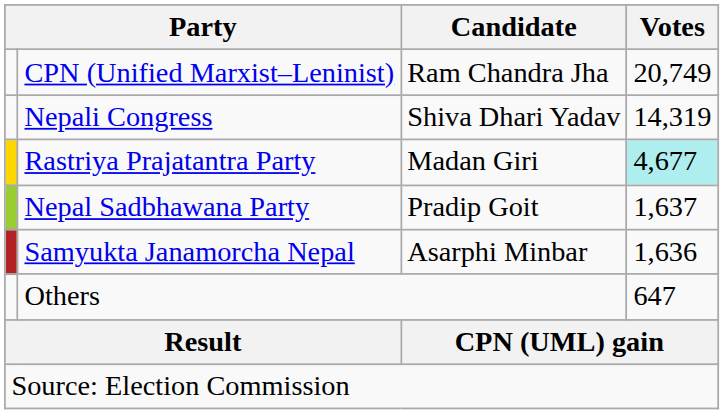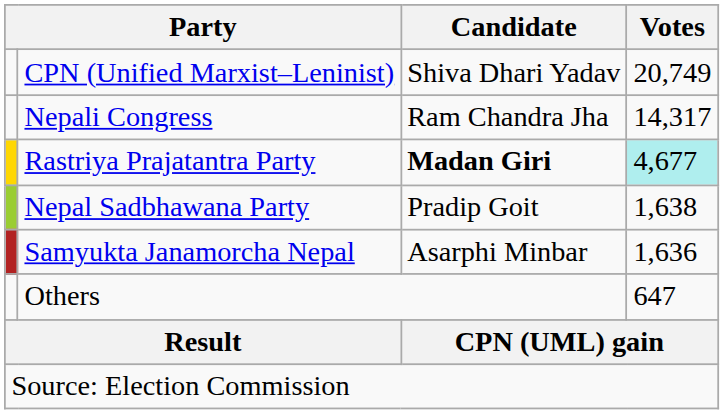(508, 71) Ram Chandra Jha -> (514, 71) Shiva Dhari Yadav
(514, 116) Shiva Dhari Yadav -> (508, 116) Ram Chandra Jha
(672, 116) 14,319 -> (672, 116) 14,317
(473, 161) normal -> (479, 161) bold
(665, 206) 1,637 -> (665, 206) 1,638
